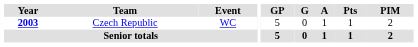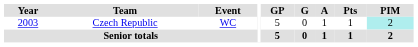(28, 23) bold -> (28, 23) normal
(390, 23) no background -> (390, 23) paleturquoise background
